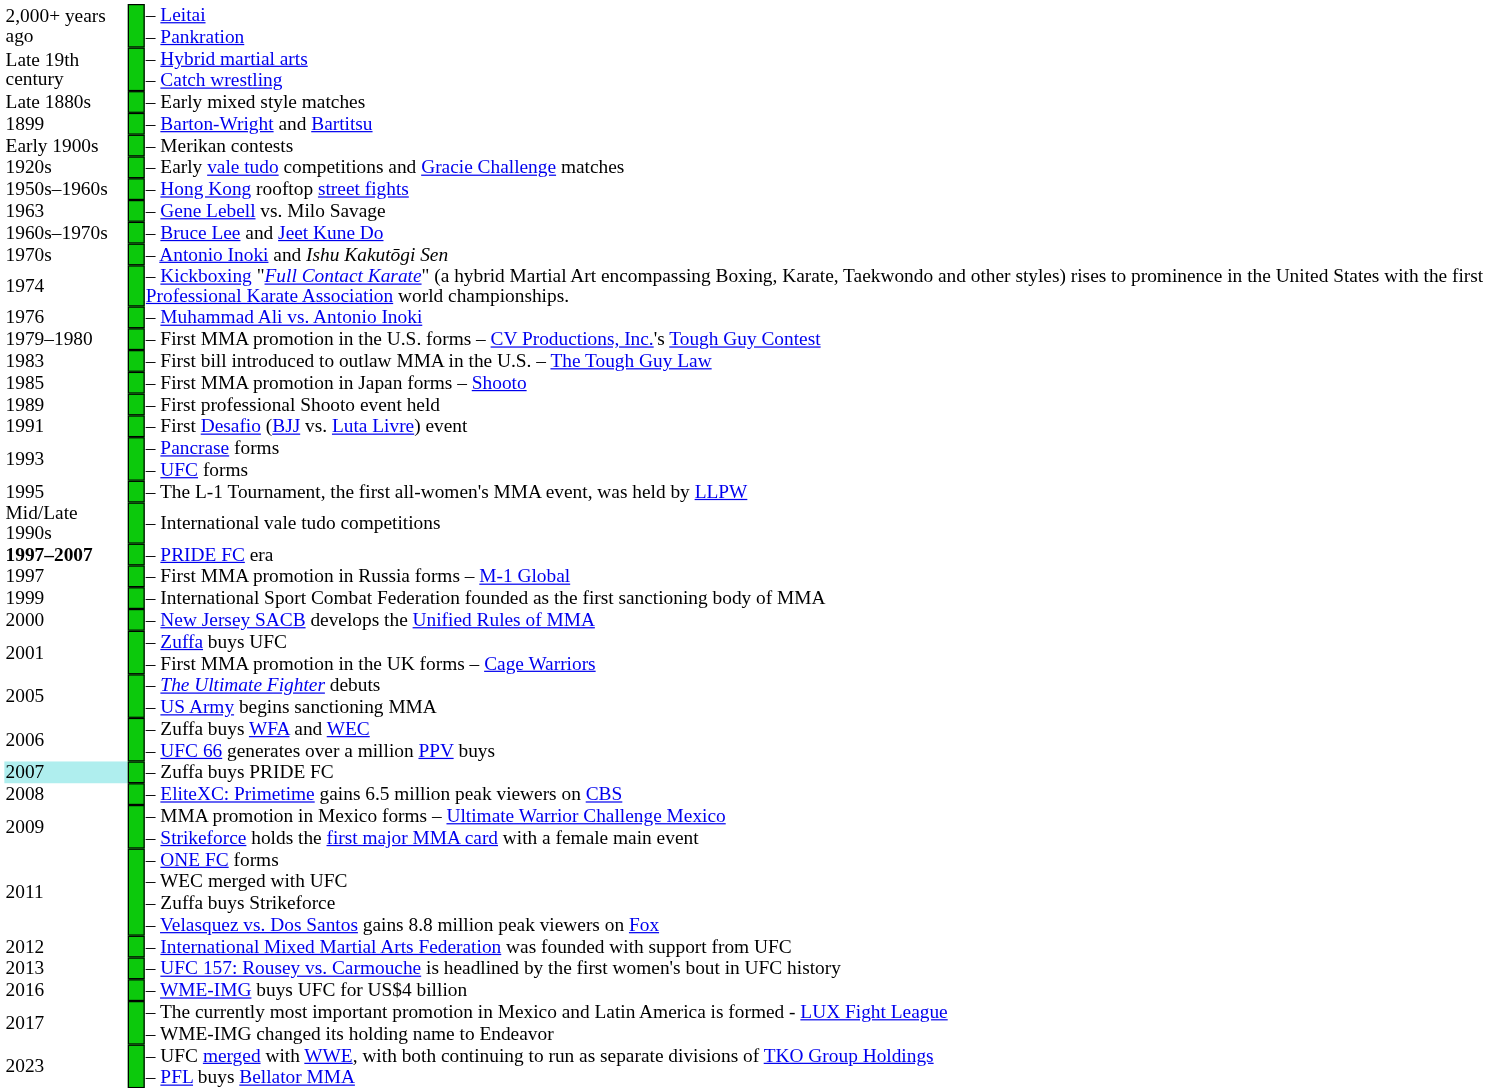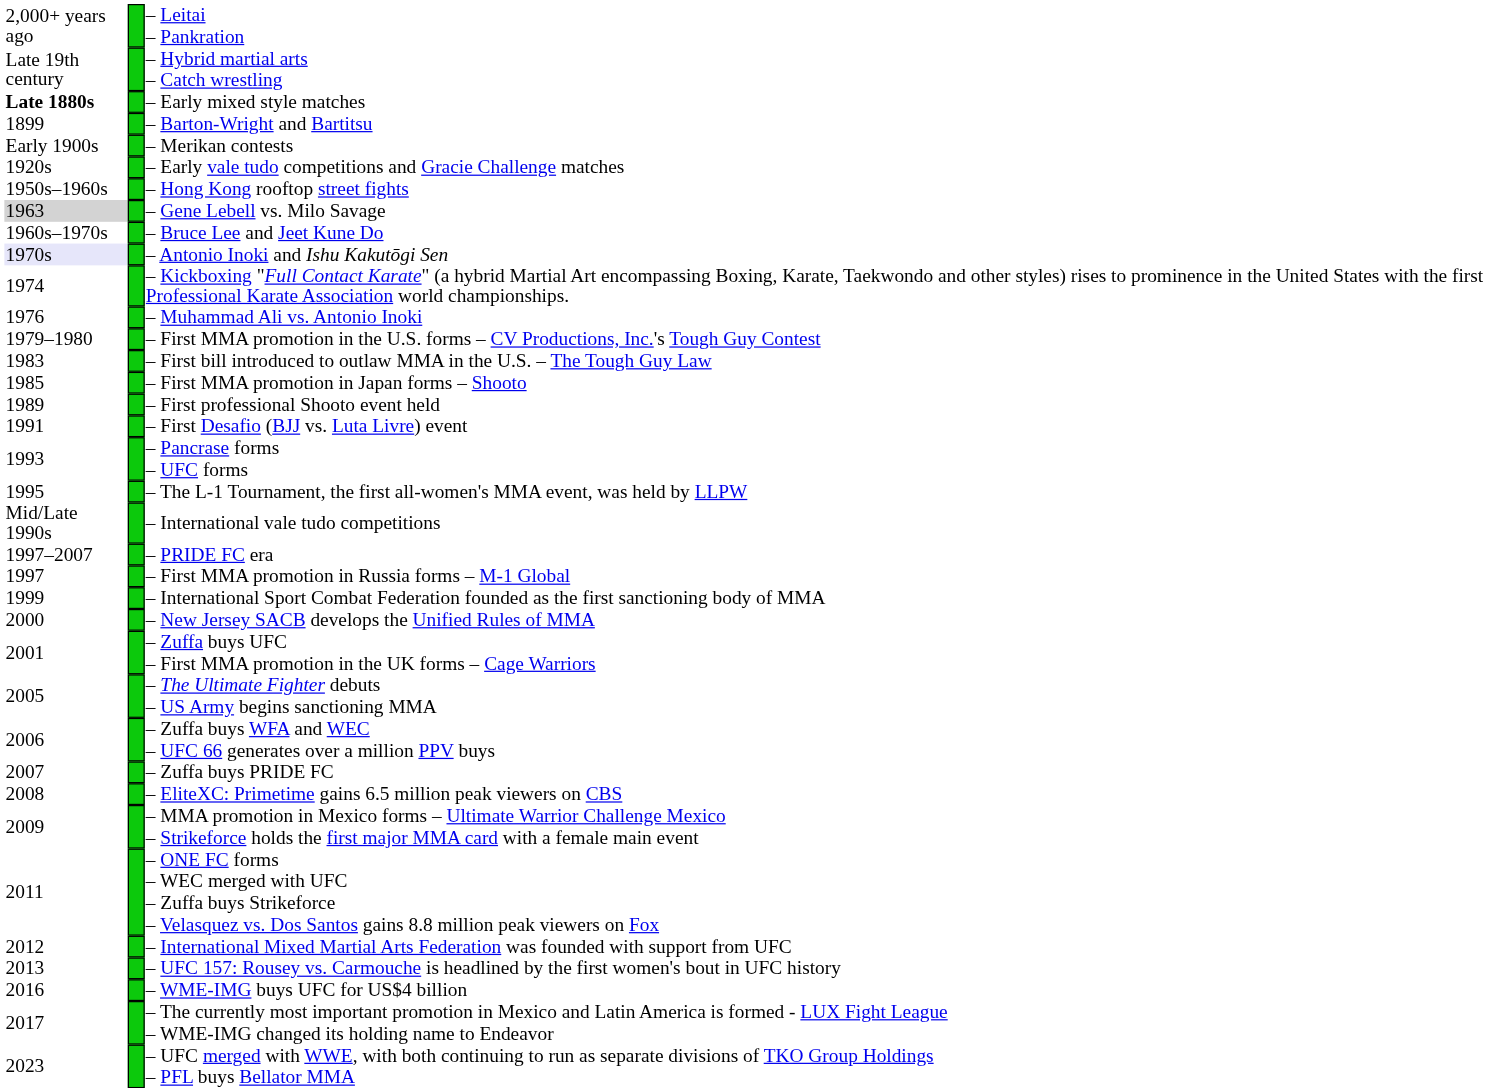(48, 101) normal -> (50, 101) bold
(25, 210) no background -> (25, 210) lightgrey background
(29, 254) no background -> (29, 254) lavender background
(49, 554) bold -> (49, 554) normal
(25, 772) paleturquoise background -> (25, 772) no background
